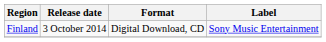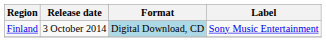(158, 28) no background -> (158, 28) lightblue background
